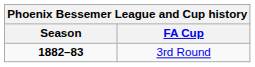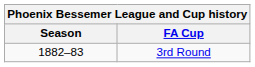(61, 52) bold -> (61, 52) normal
